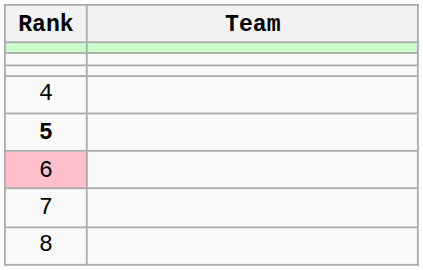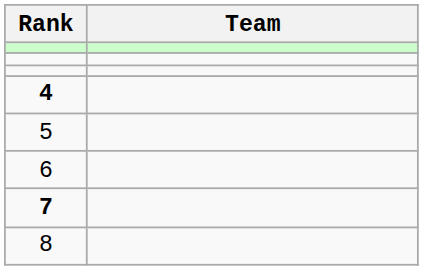(46, 95) normal -> (46, 95) bold
(46, 132) bold -> (46, 132) normal
(46, 170) pink background -> (46, 170) no background
(46, 208) normal -> (46, 208) bold
